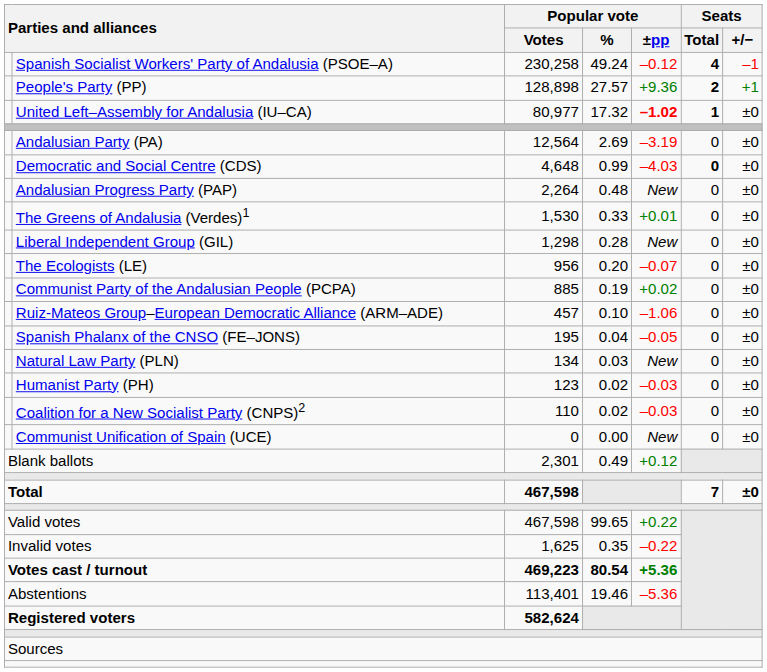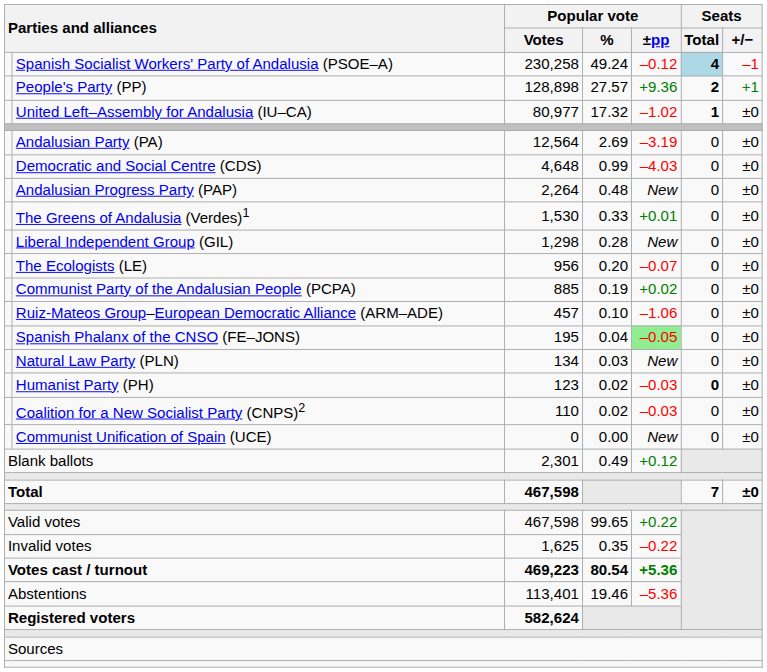(715, 64) no background -> (715, 64) lightblue background
(659, 111) bold -> (659, 111) normal
(715, 166) bold -> (715, 166) normal
(659, 337) no background -> (659, 337) lightgreen background
(715, 385) normal -> (715, 385) bold
